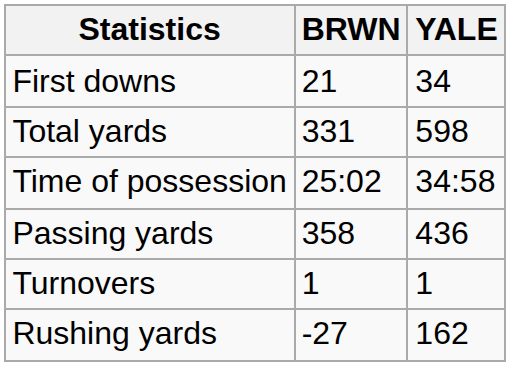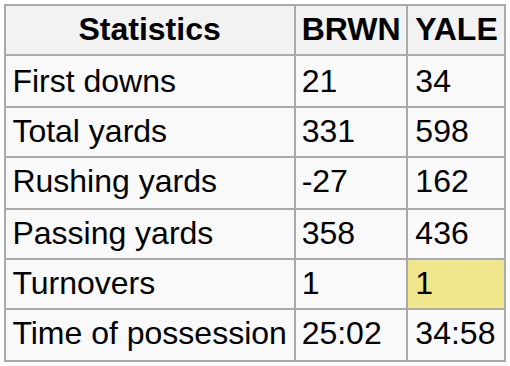rows swapped: (115, 334) <-> (150, 182)
(424, 283) no background -> (424, 283) khaki background
